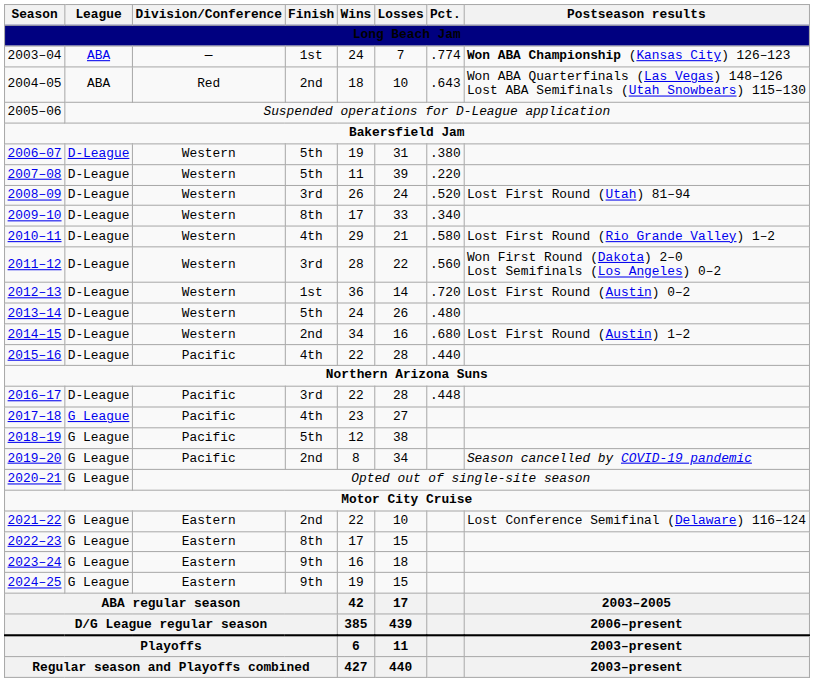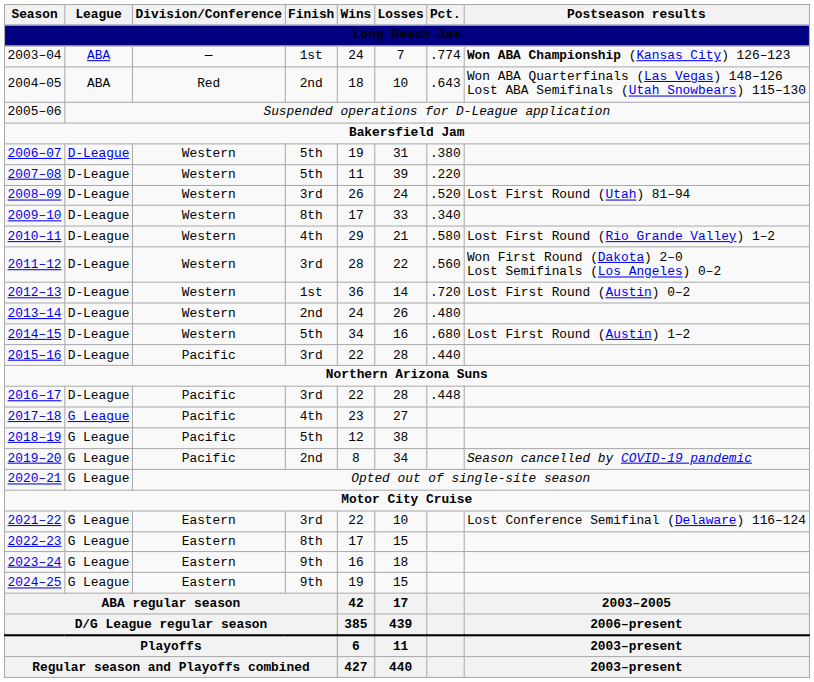(311, 314) 5th -> (311, 314) 2nd
(311, 335) 2nd -> (311, 335) 5th
(311, 355) 4th -> (311, 355) 3rd
(311, 521) 2nd -> (311, 521) 3rd
